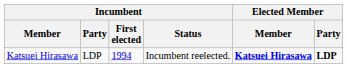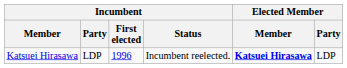(121, 55) 1994 -> (121, 55) 1996
(327, 55) bold -> (326, 55) normal
